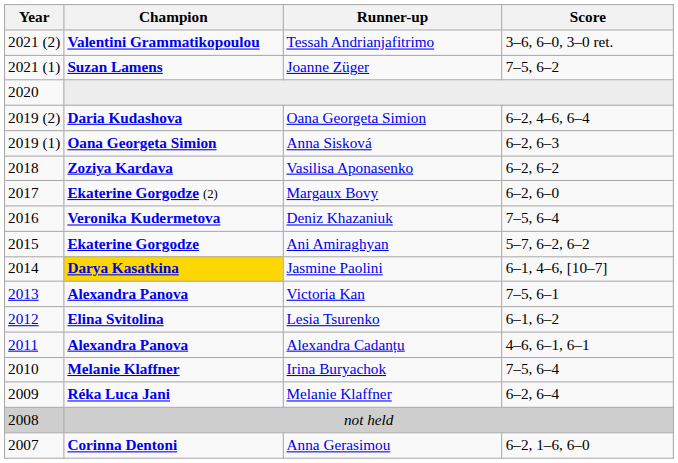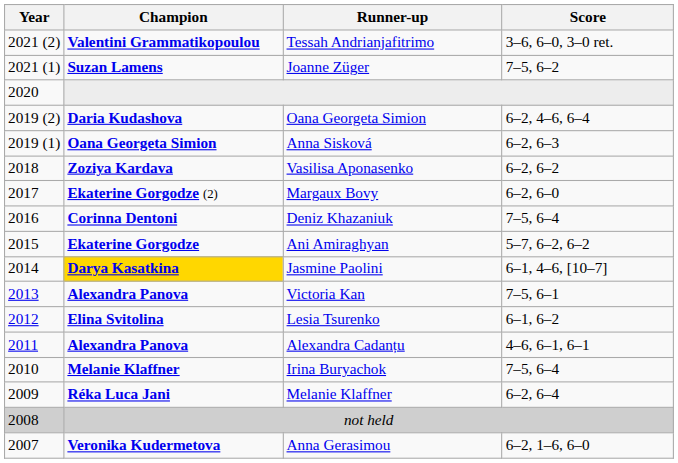(144, 218) Veronika Kudermetova -> (122, 218) Corinna Dentoni
(122, 445) Corinna Dentoni -> (144, 445) Veronika Kudermetova
